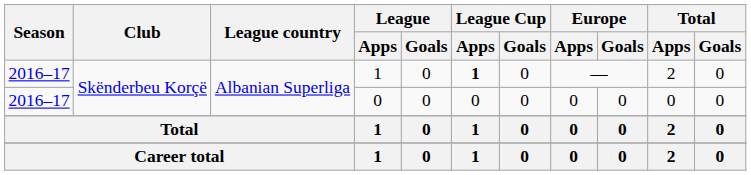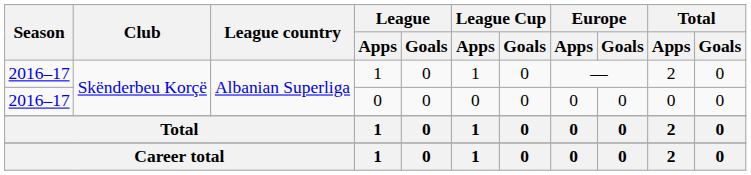(475, 73) bold -> (475, 73) normal
